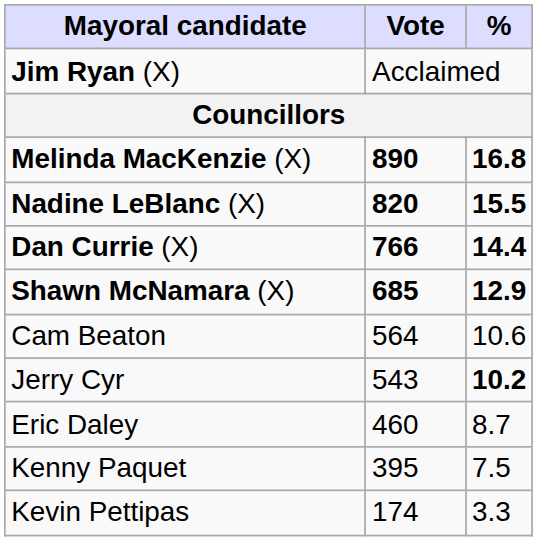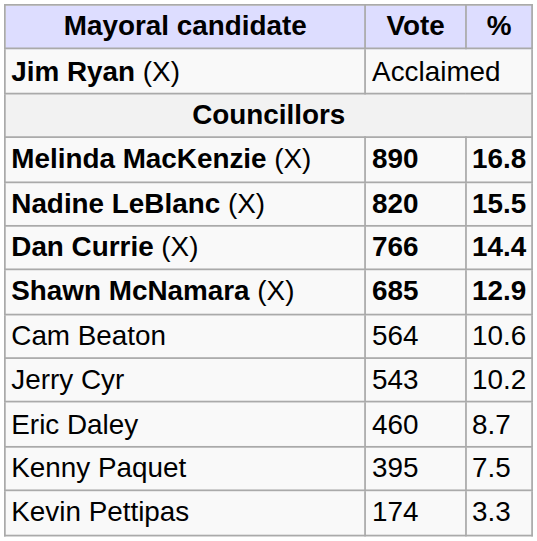(499, 379) bold -> (499, 379) normal
